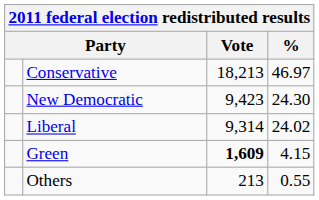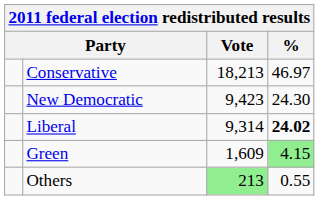(291, 126) normal -> (291, 126) bold
(245, 153) bold -> (245, 153) normal
(295, 153) no background -> (295, 153) lightgreen background
(251, 180) no background -> (251, 180) lightgreen background
